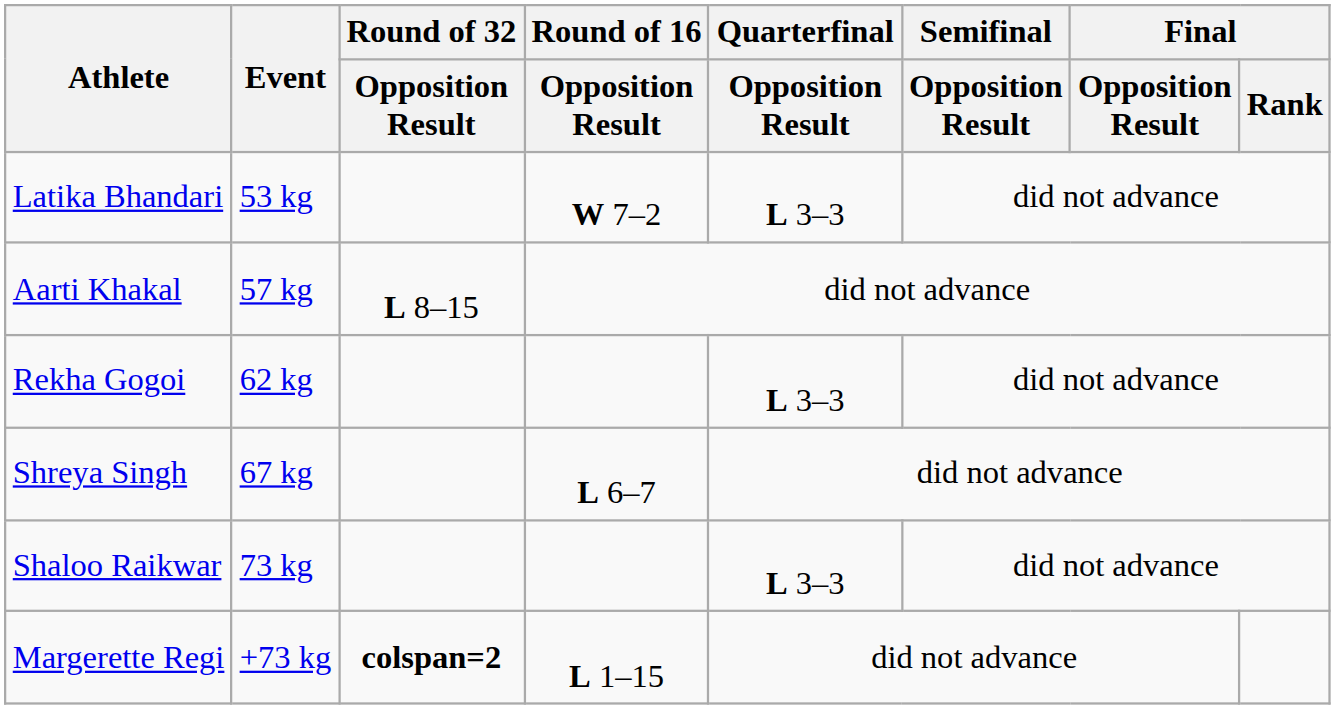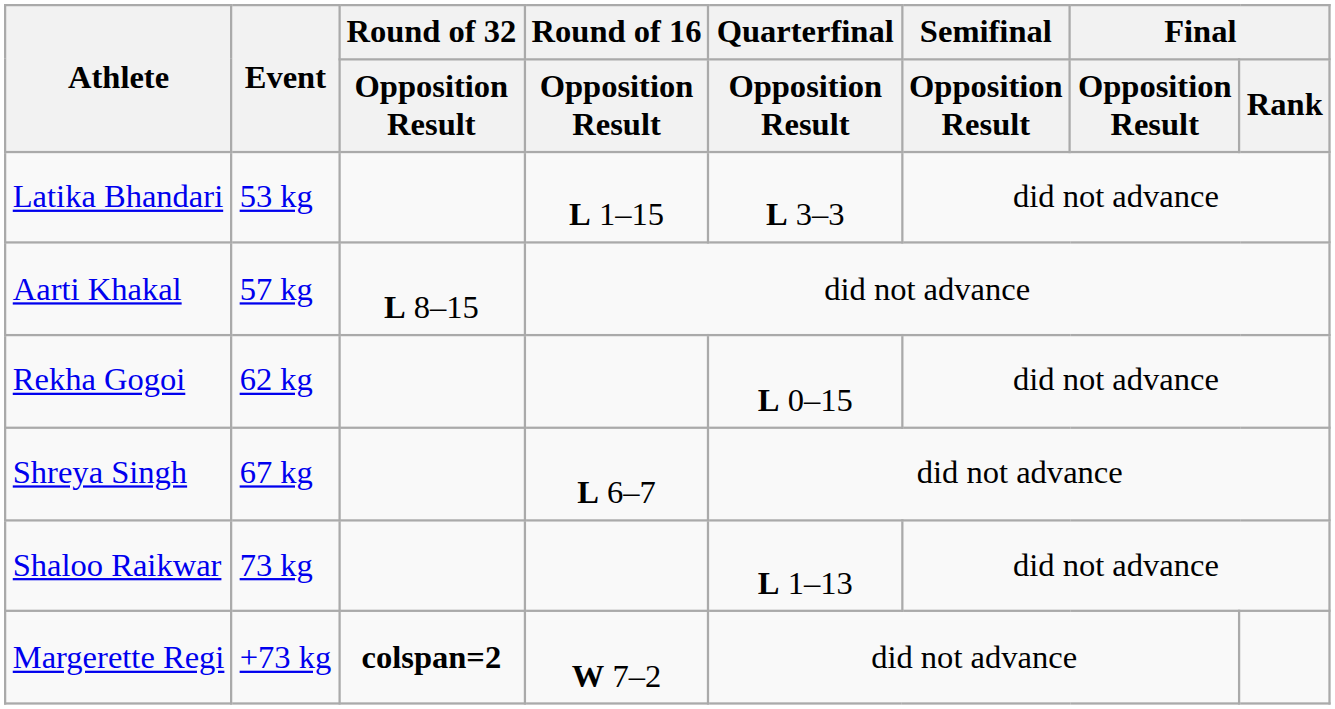(617, 215) W 7–2 -> (616, 215) L 1–15
(805, 400) L 3–3 -> (805, 400) L 0–15
(805, 584) L 3–3 -> (805, 584) L 1–13
(616, 676) L 1–15 -> (617, 676) W 7–2
